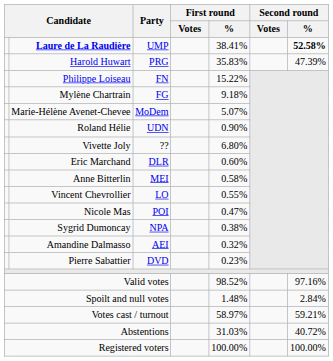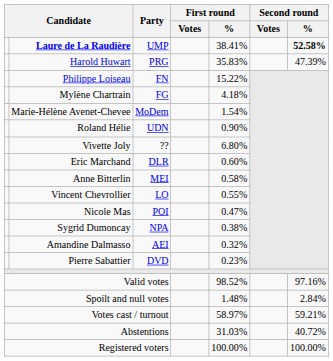(234, 95) 9.18% -> (234, 95) 4.18%
(234, 112) 5.07% -> (234, 112) 1.54%
